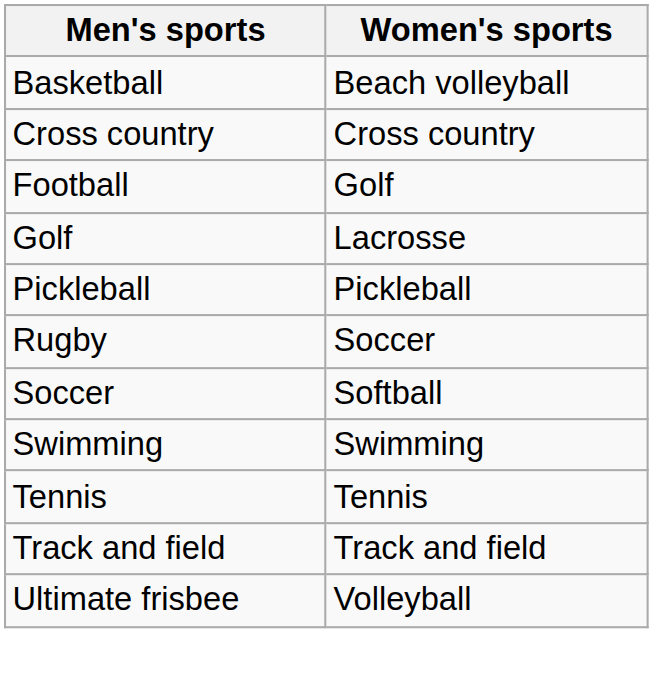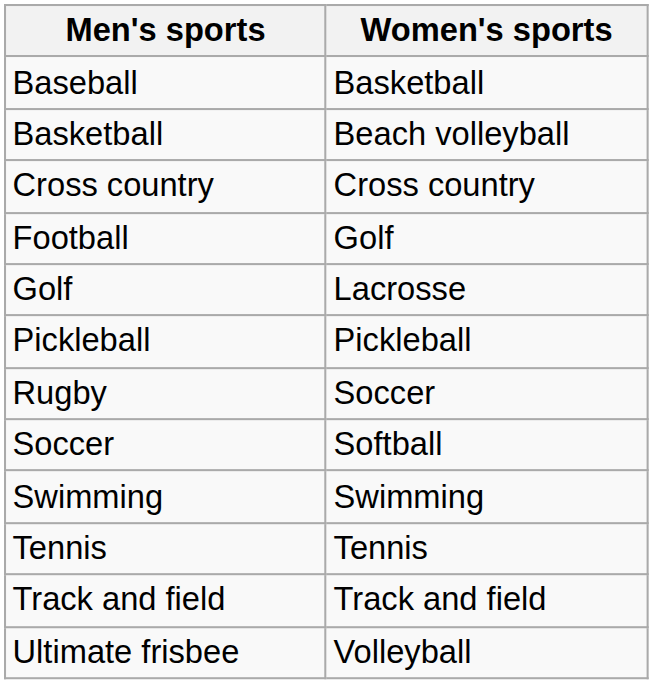+ row: (75, 82)
